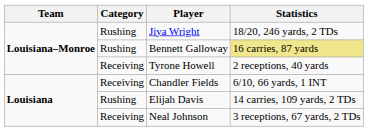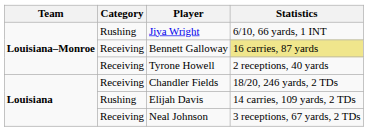(285, 31) 18/20, 246 yards, 2 TDs -> (280, 31) 6/10, 66 yards, 1 INT
(118, 48) Rushing -> (122, 48) Receiving
(280, 83) 6/10, 66 yards, 1 INT -> (285, 83) 18/20, 246 yards, 2 TDs
